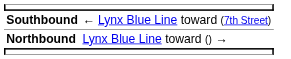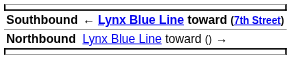(177, 20) normal -> (183, 20) bold
